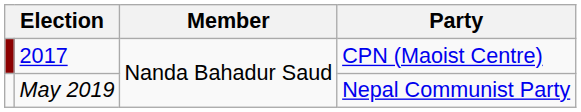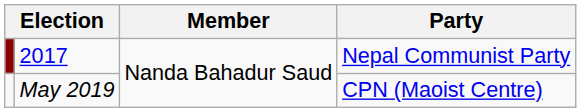(442, 55) CPN (Maoist Centre) -> (456, 55) Nepal Communist Party
(456, 90) Nepal Communist Party -> (442, 90) CPN (Maoist Centre)
